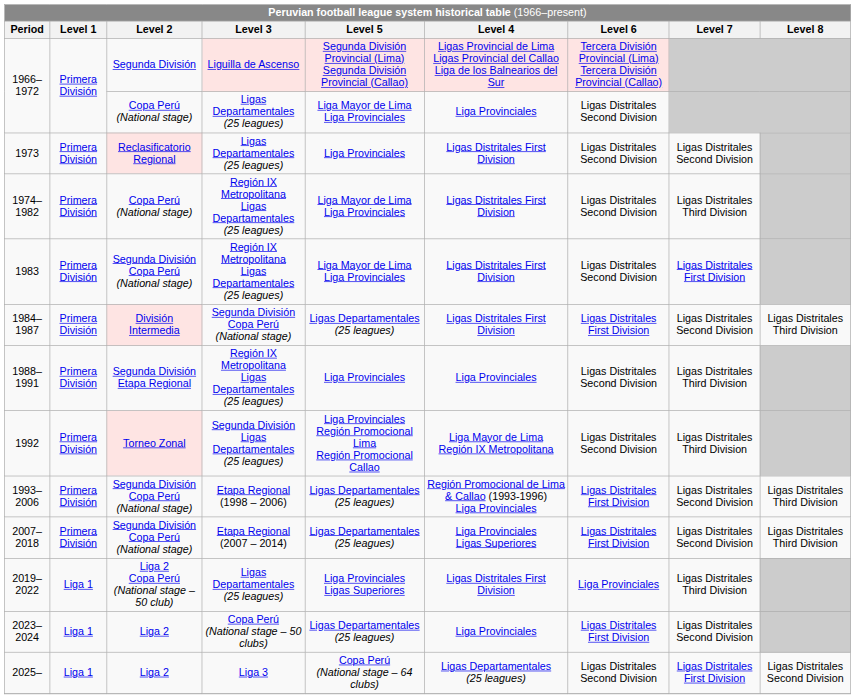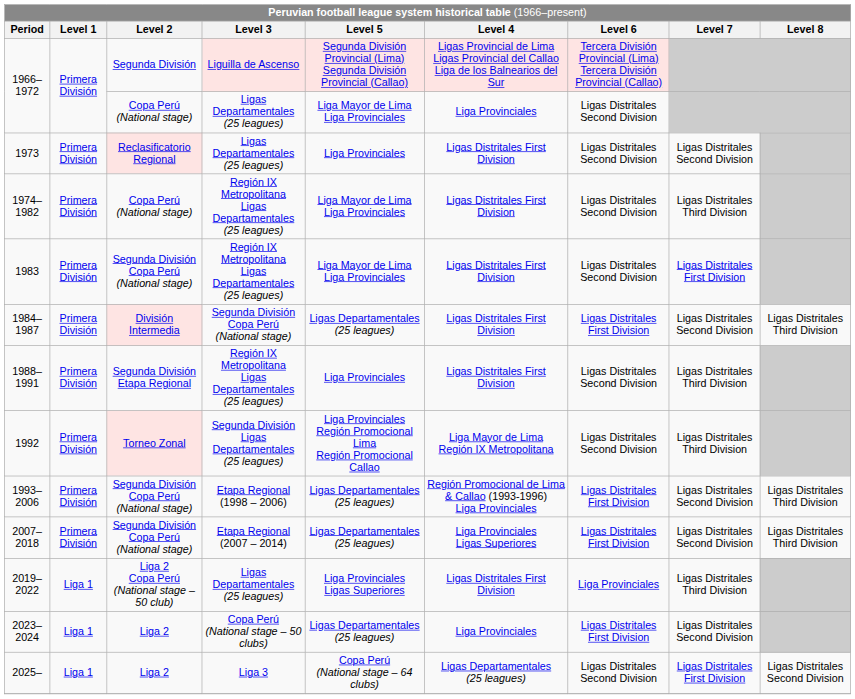(496, 378) Liga Provinciales -> (496, 378) Ligas Distritales First Division
